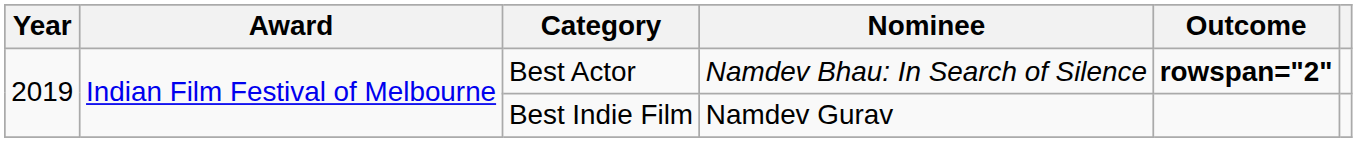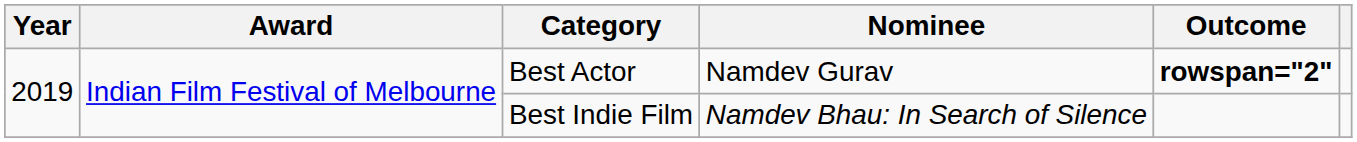(926, 70) Namdev Bhau: In Search of Silence -> (799, 70) Namdev Gurav
(799, 114) Namdev Gurav -> (926, 114) Namdev Bhau: In Search of Silence
